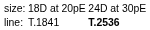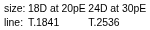(104, 23) bold -> (104, 23) normal
